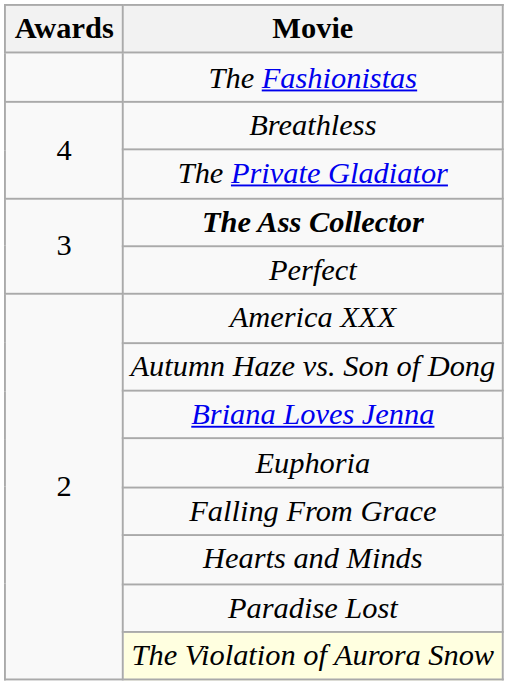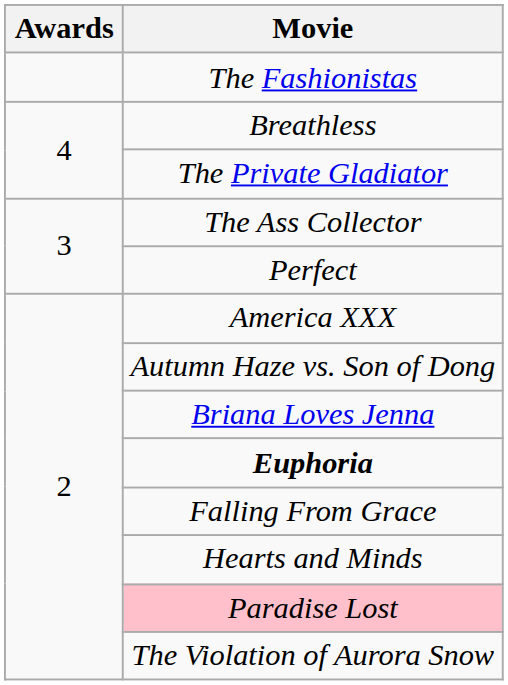(313, 221) bold -> (313, 221) normal
(313, 462) normal -> (313, 462) bold
(313, 607) no background -> (313, 607) pink background
(313, 655) lightyellow background -> (313, 655) no background
